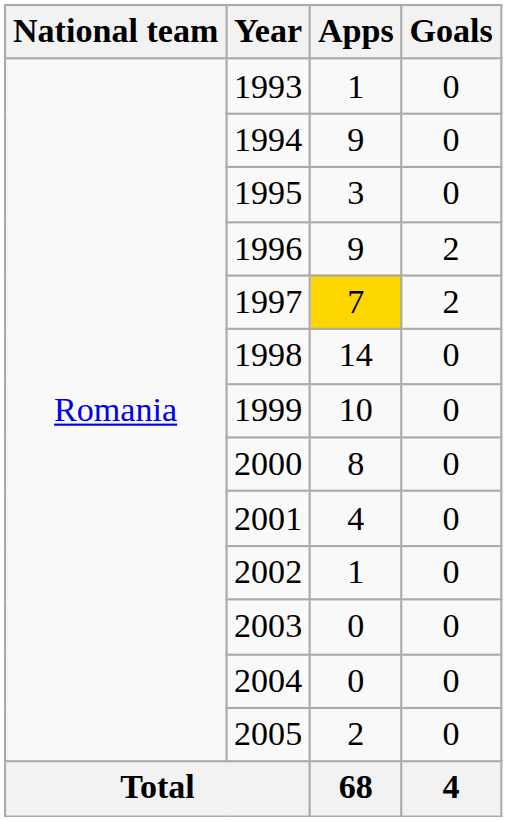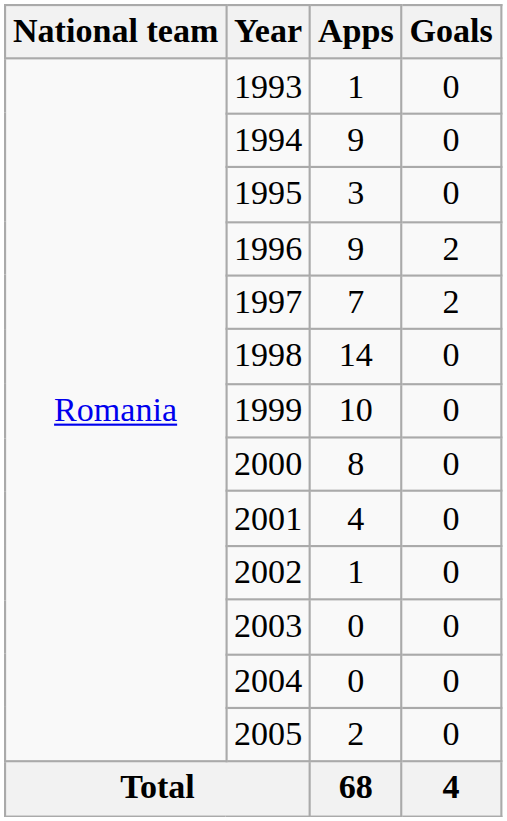(356, 301) gold background -> (356, 301) no background
